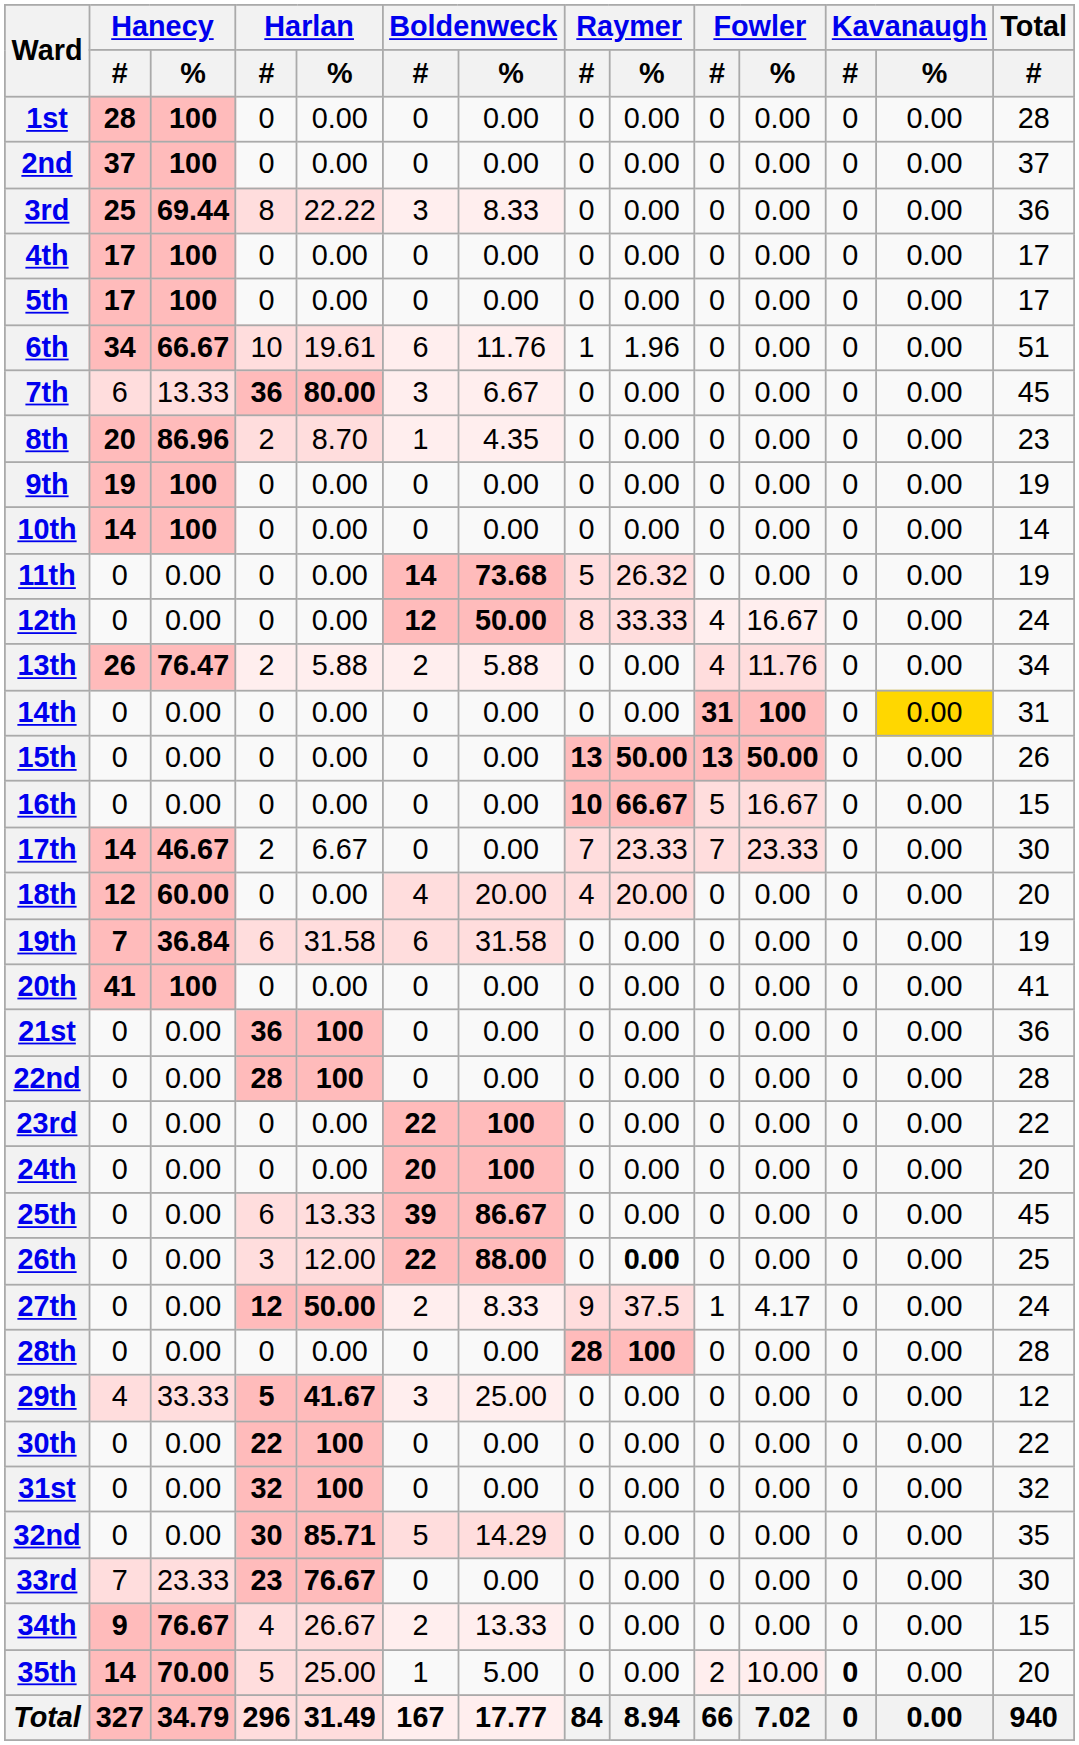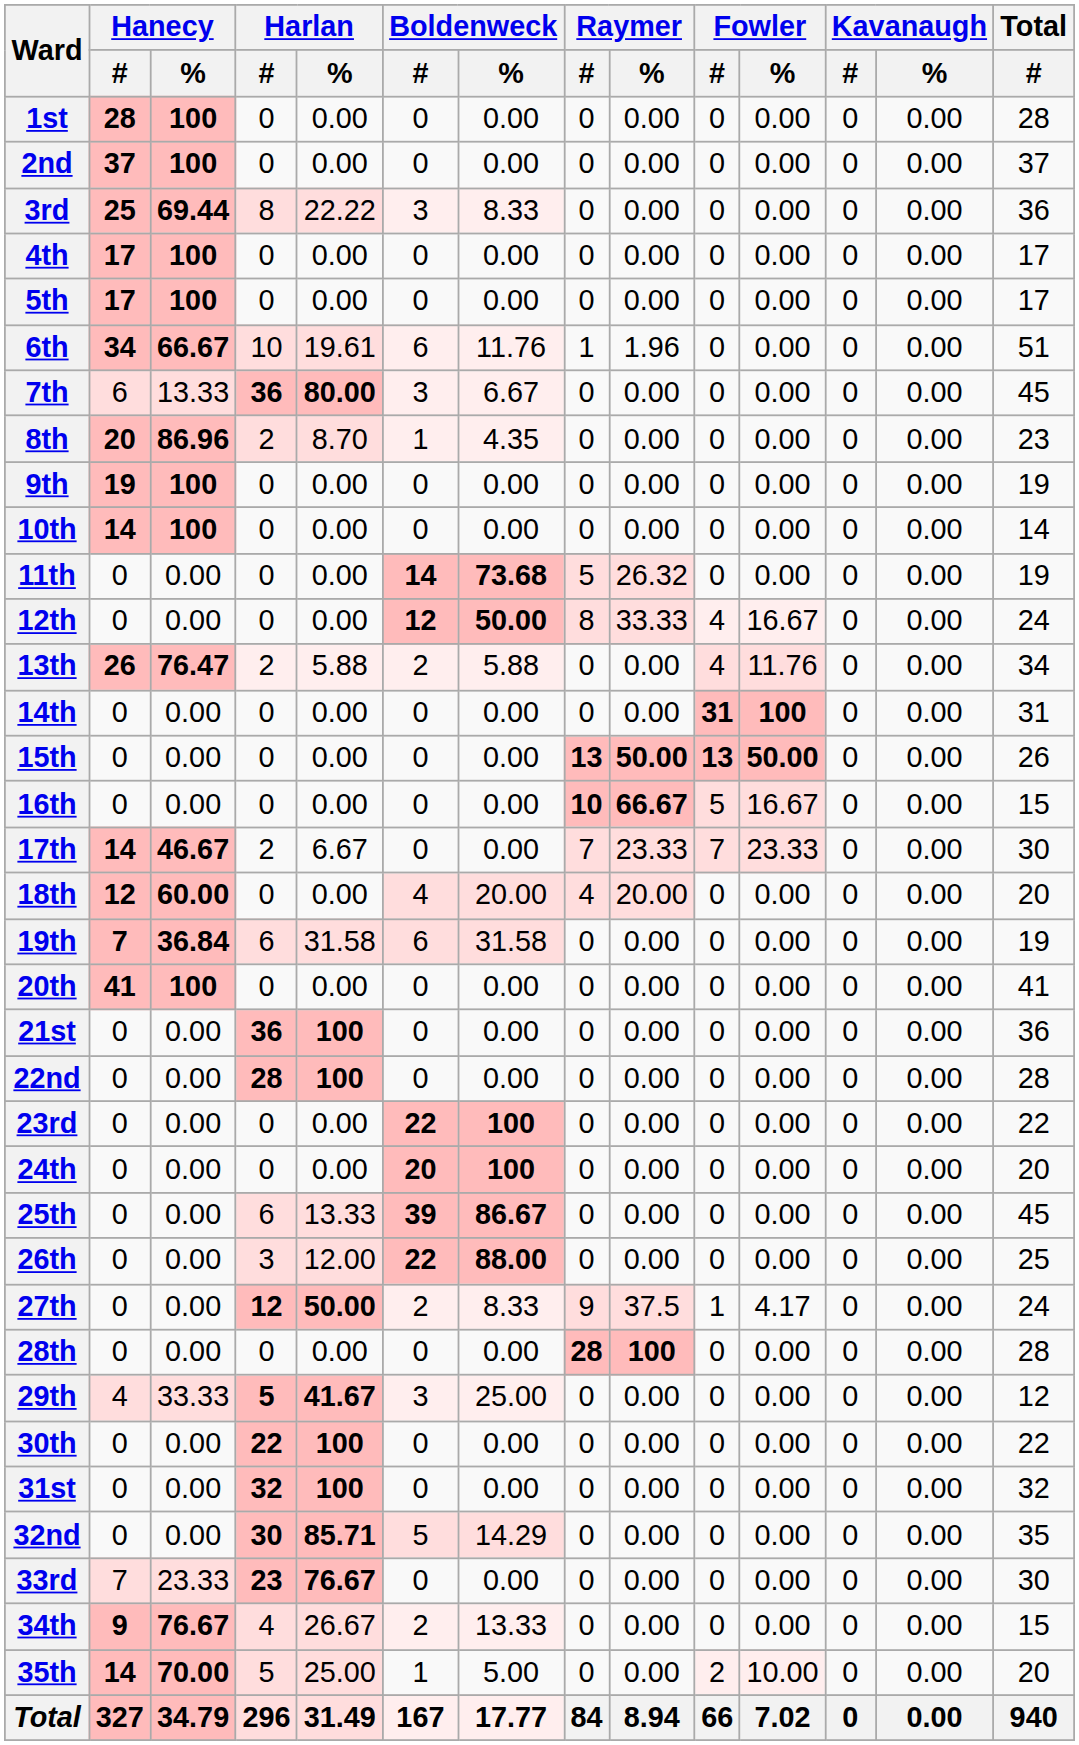(934, 712) gold background -> (934, 712) no background
(652, 1260) bold -> (652, 1260) normal
(850, 1671) bold -> (850, 1671) normal
